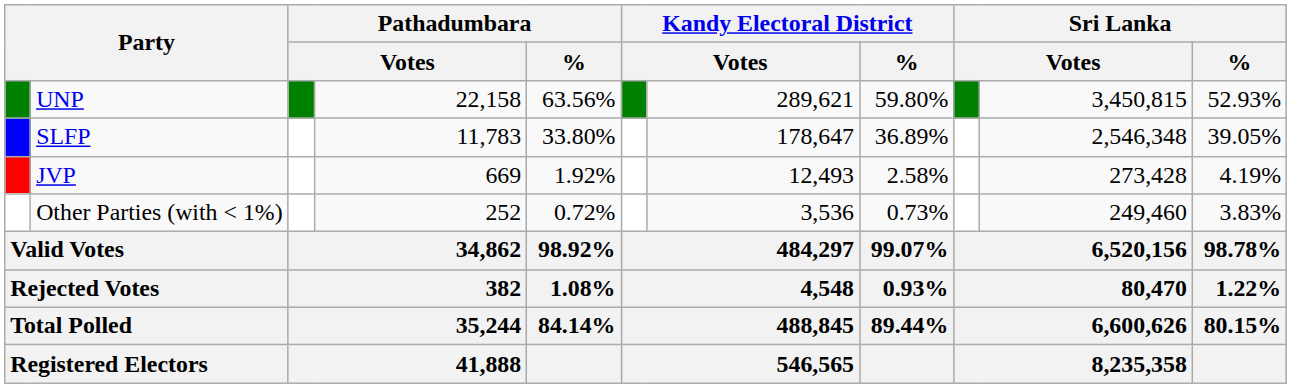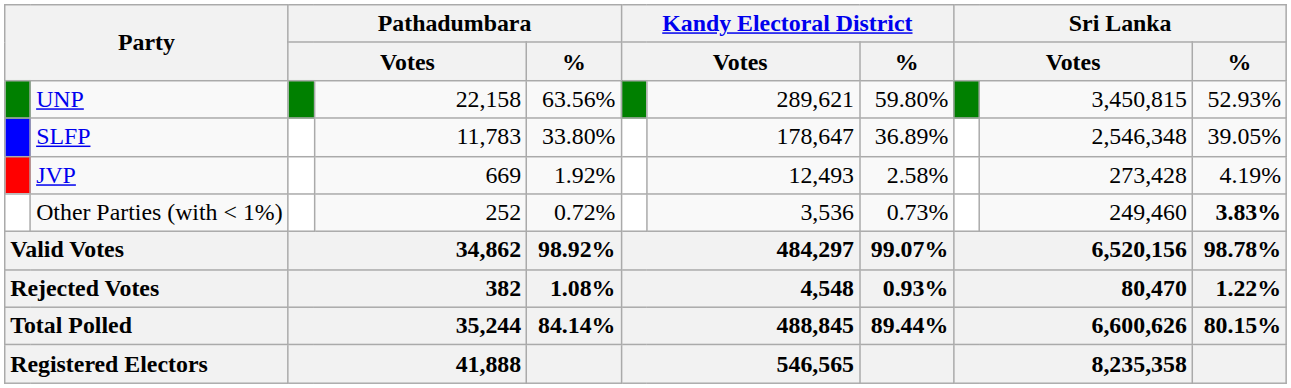(1250, 212) normal -> (1248, 212) bold
